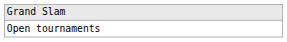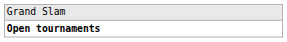(54, 29) normal -> (54, 29) bold
